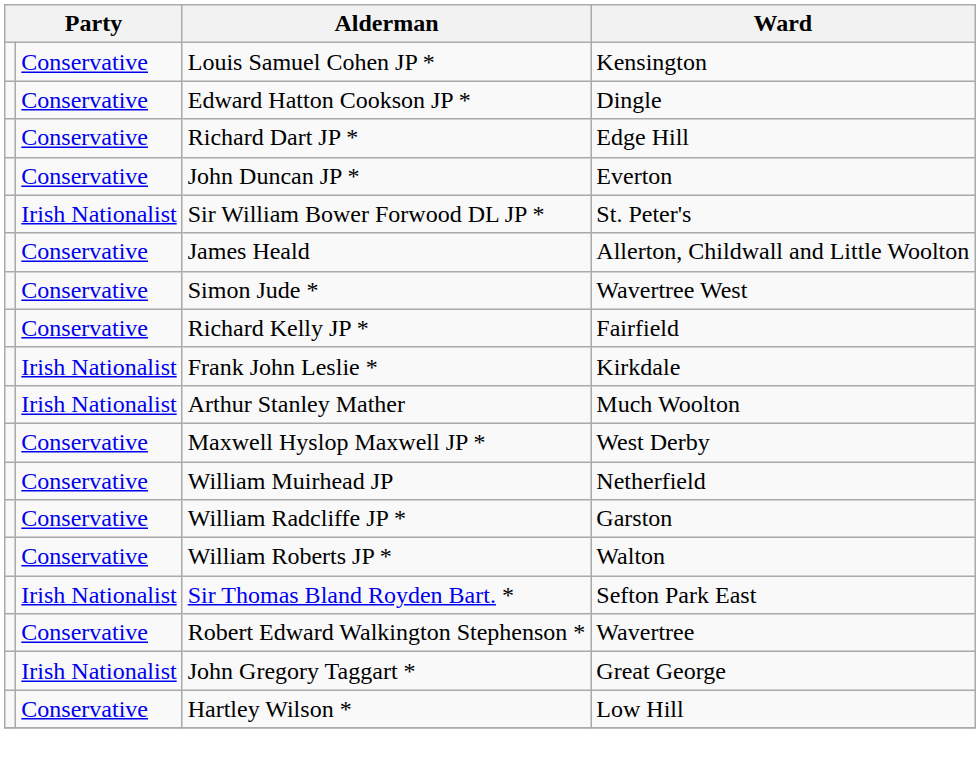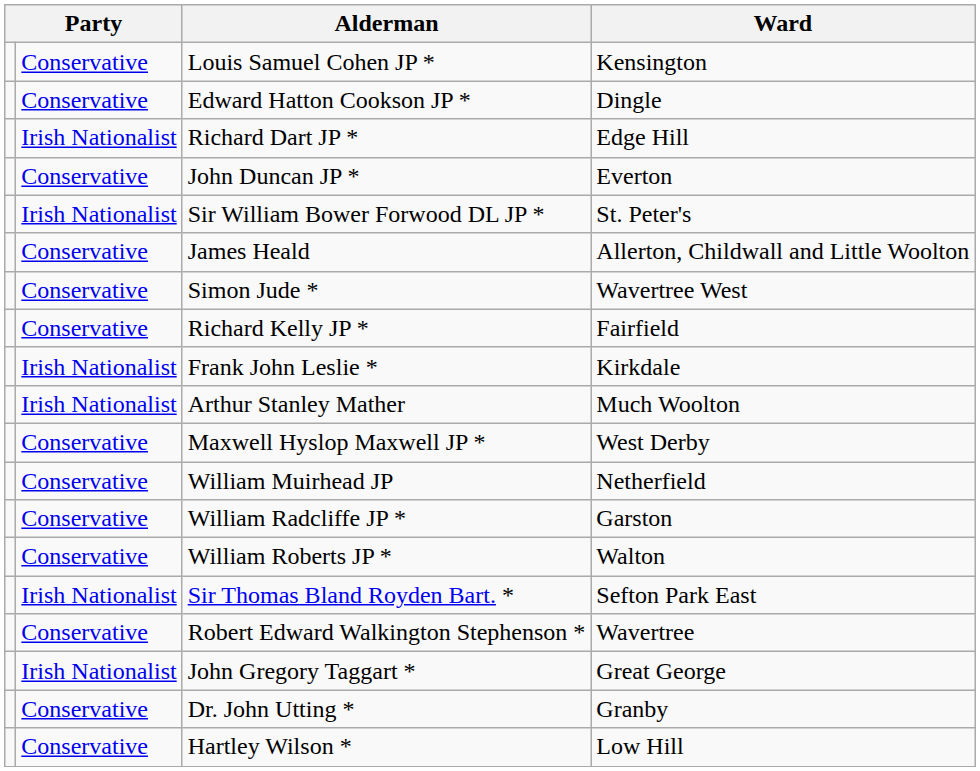(85, 137) Conservative -> (99, 137) Irish Nationalist
+ row: (271, 708)
